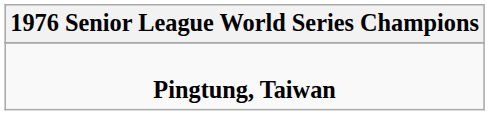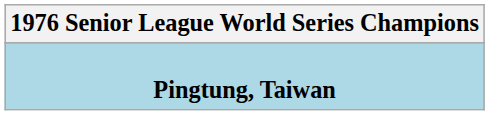(245, 89) no background -> (245, 89) lightblue background
